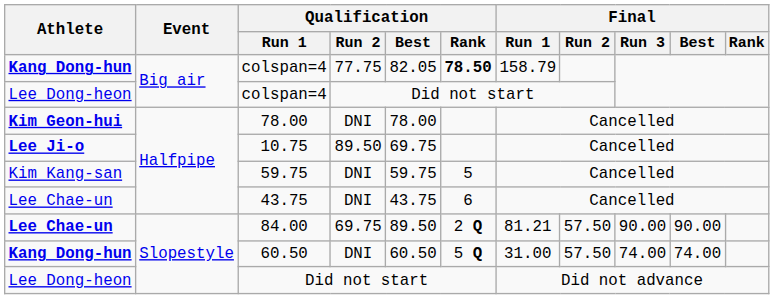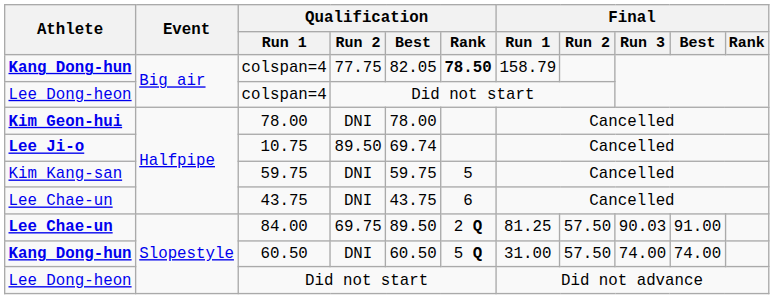(413, 147) 69.75 -> (413, 147) 69.74
(528, 227) 81.21 -> (528, 227) 81.25
(643, 227) 90.00 -> (643, 227) 90.03
(698, 227) 90.00 -> (698, 227) 91.00
